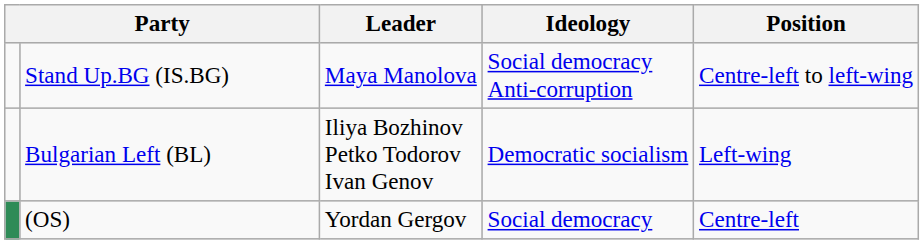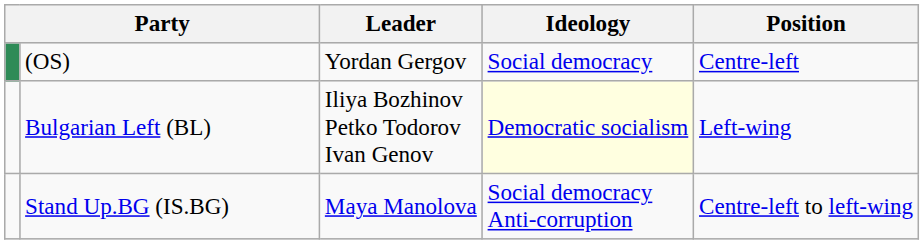rows swapped: (127, 75) <-> (48, 220)
(588, 154) no background -> (588, 127) lightyellow background
